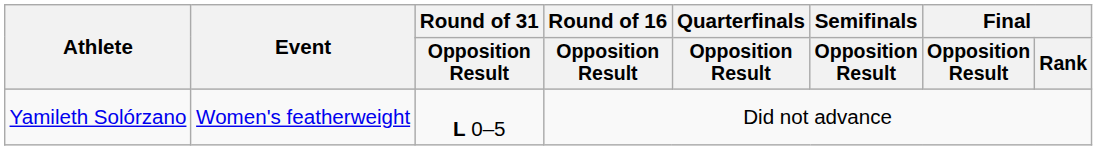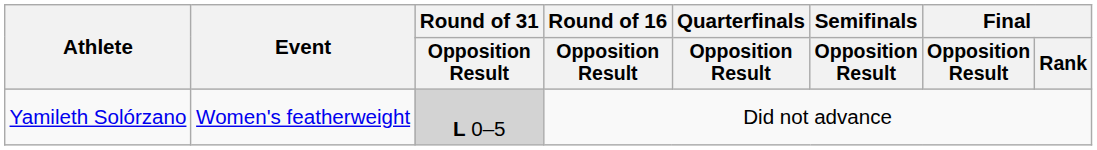(479, 129) no background -> (479, 129) lightgrey background
